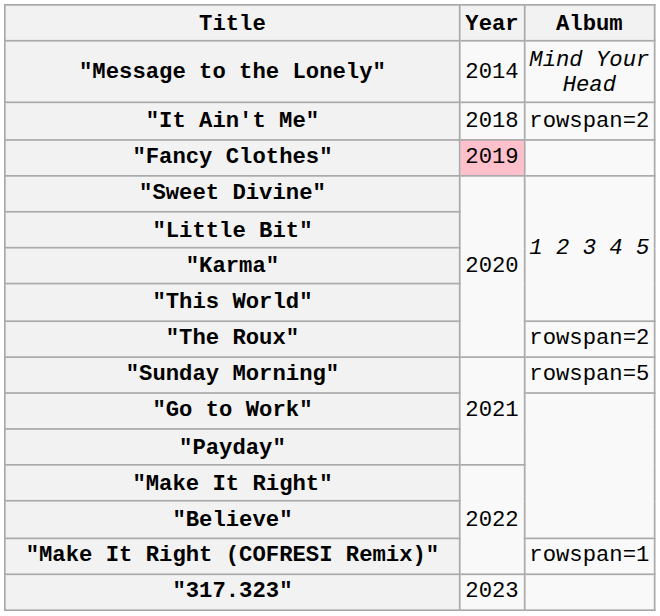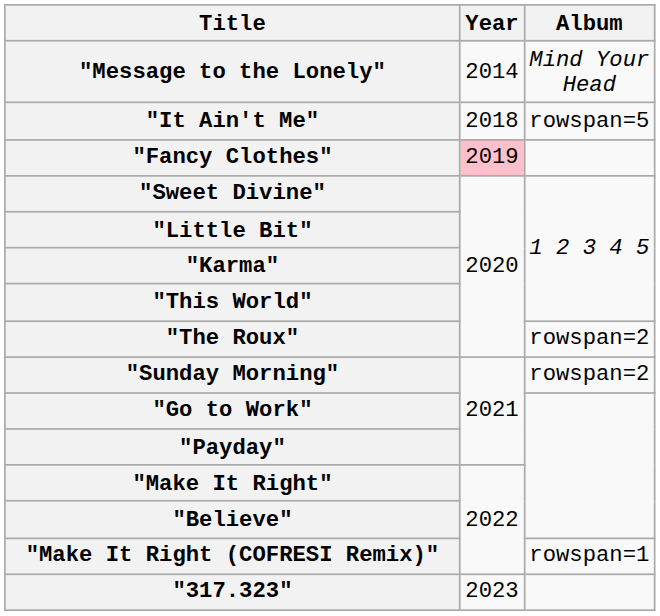(589, 121) rowspan=2 -> (589, 121) rowspan=5
(589, 375) rowspan=5 -> (589, 375) rowspan=2
